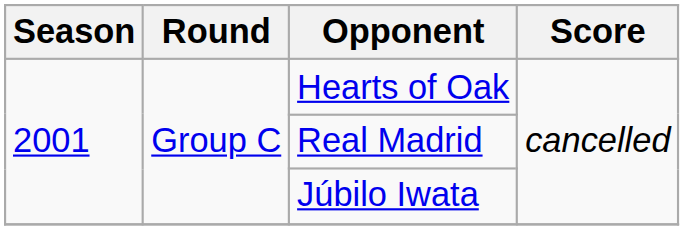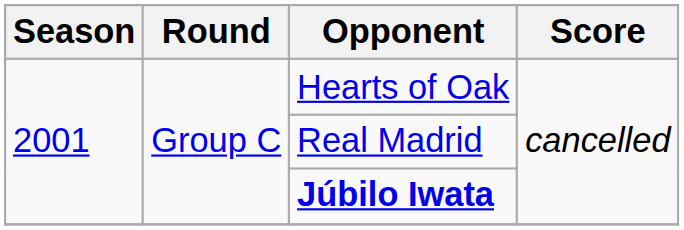(388, 195) normal -> (396, 195) bold
